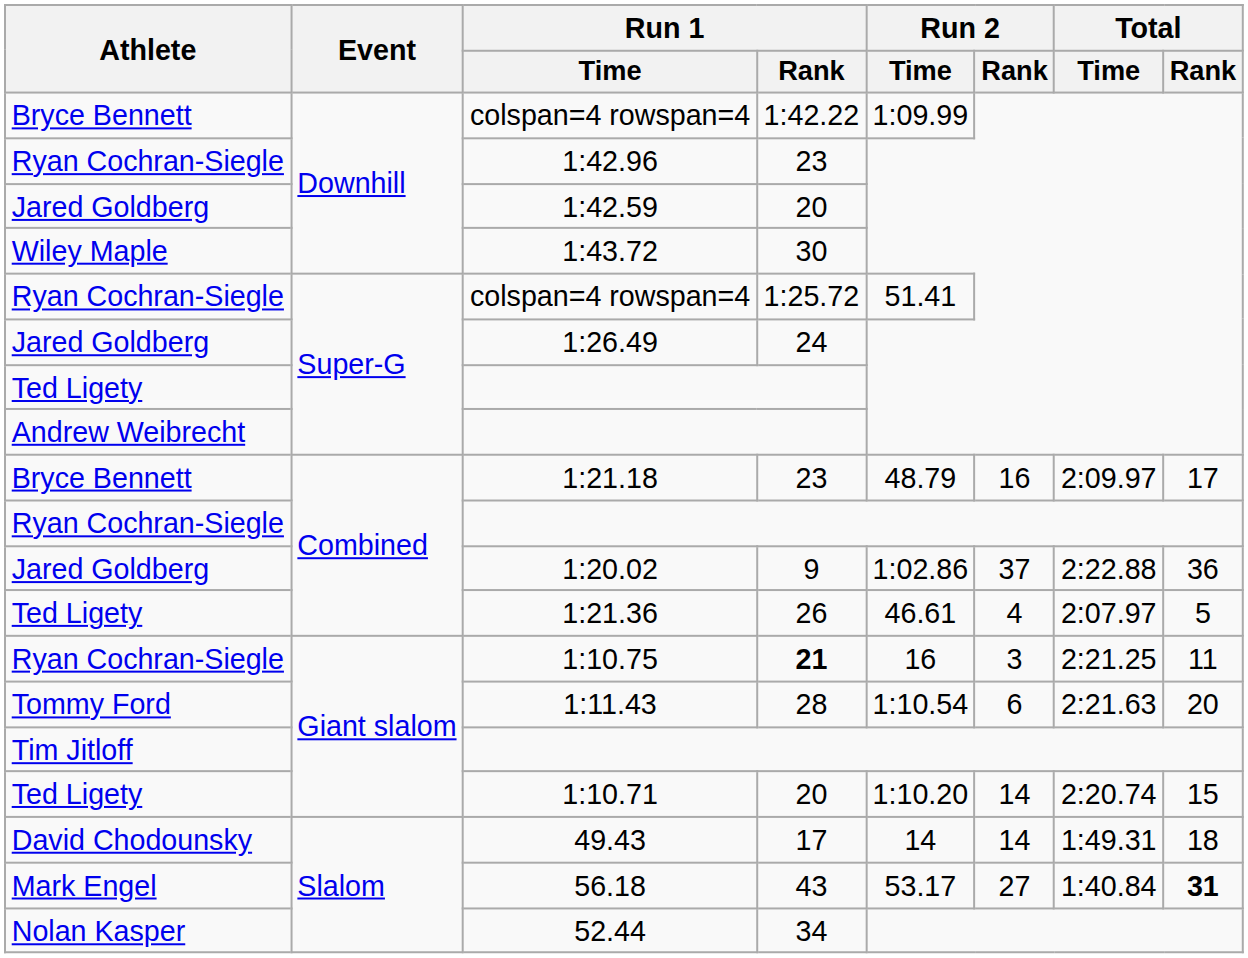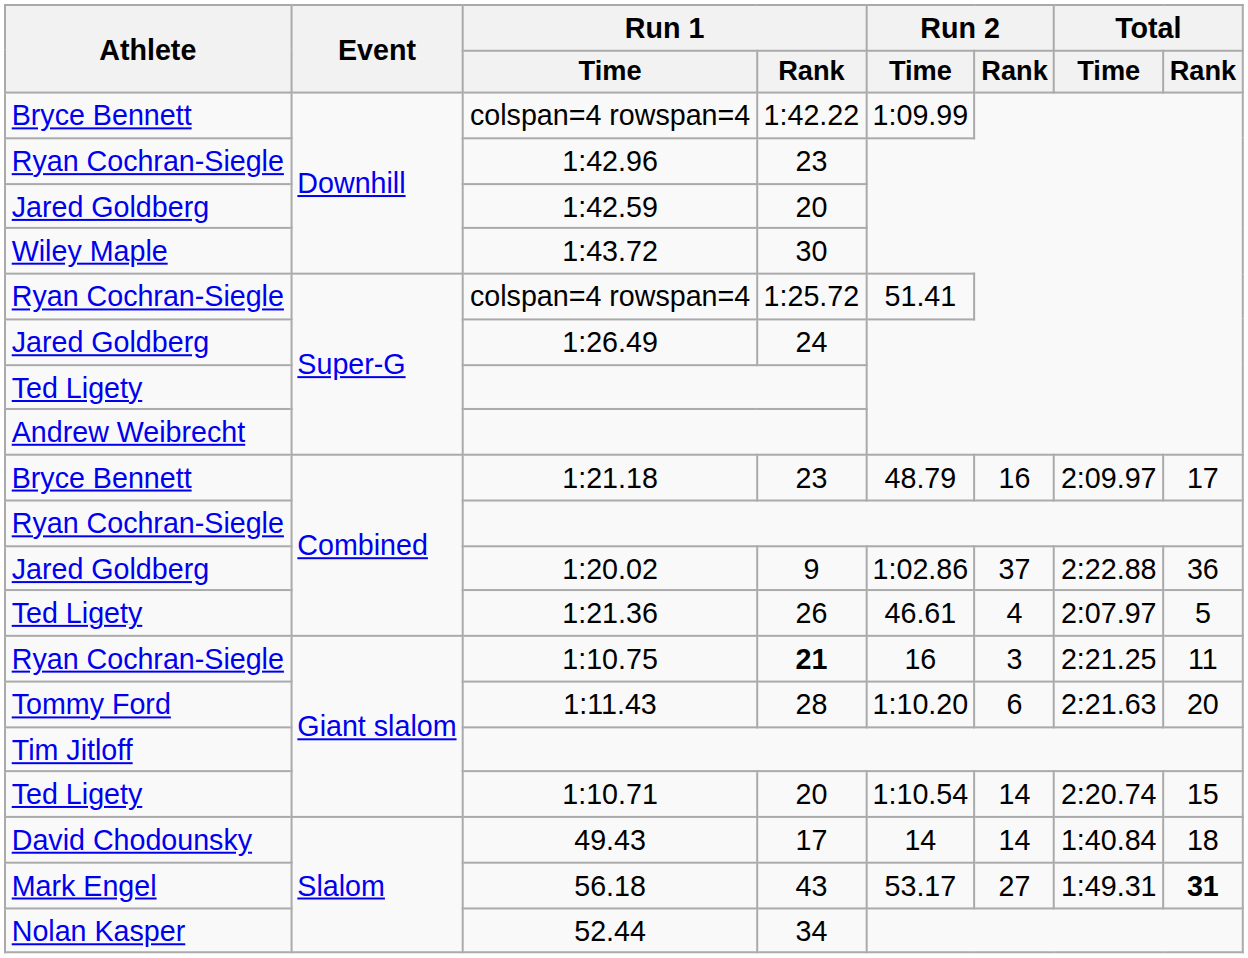(920, 705) 1:10.54 -> (920, 705) 1:10.20
(920, 795) 1:10.20 -> (920, 795) 1:10.54
(1109, 840) 1:49.31 -> (1109, 840) 1:40.84
(1109, 886) 1:40.84 -> (1109, 886) 1:49.31
